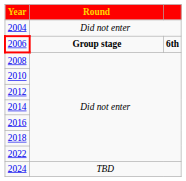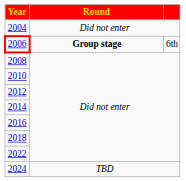(172, 44) bold -> (172, 44) normal
